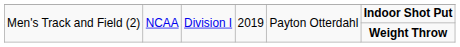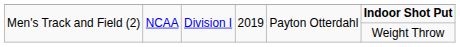(408, 32) bold -> (408, 32) normal
